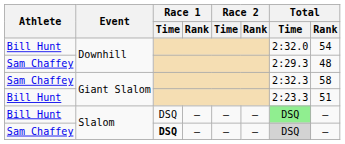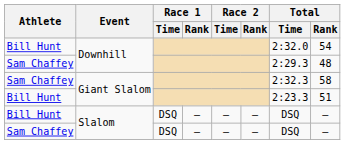(290, 114) lightgreen background -> (290, 114) no background
(168, 131) bold -> (168, 131) normal
(290, 131) lightgrey background -> (290, 131) no background
